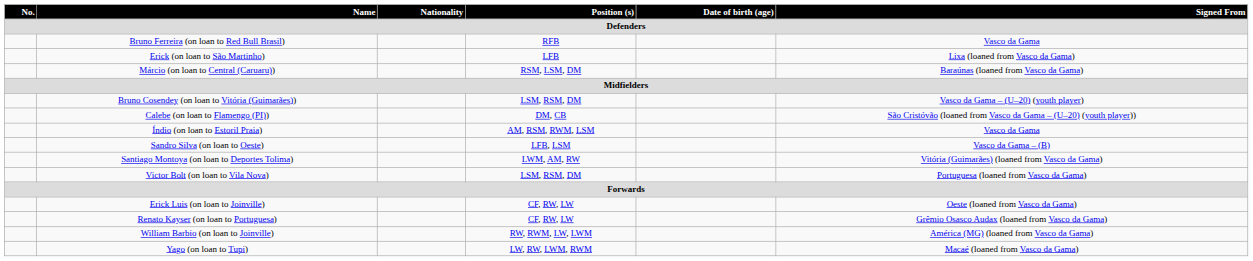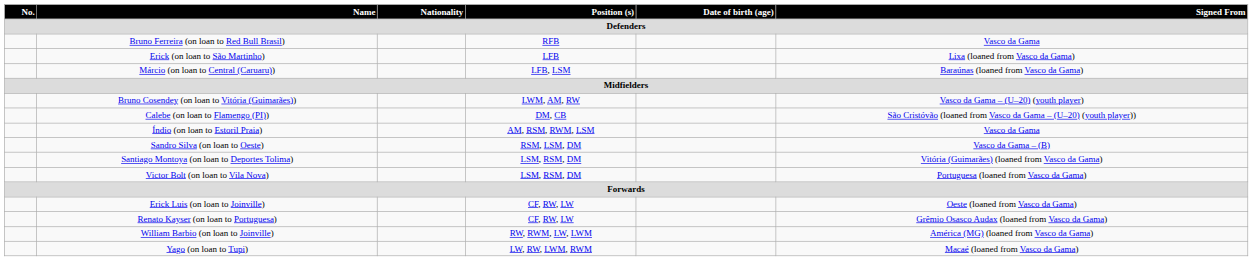(551, 70) RSM, LSM, DM -> (551, 70) LFB, LSM
(551, 100) LSM, RSM, DM -> (551, 100) LWM, AM, RW
(551, 144) LFB, LSM -> (551, 144) RSM, LSM, DM
(551, 159) LWM, AM, RW -> (551, 159) LSM, RSM, DM
